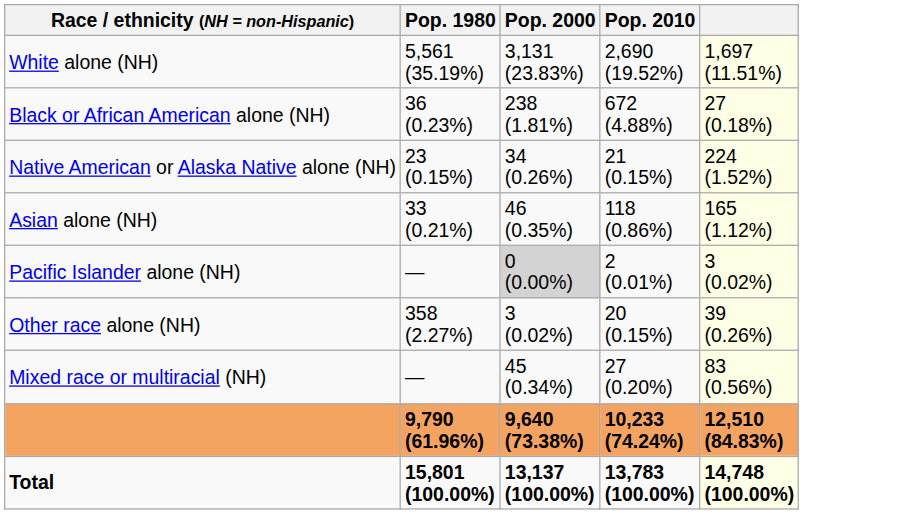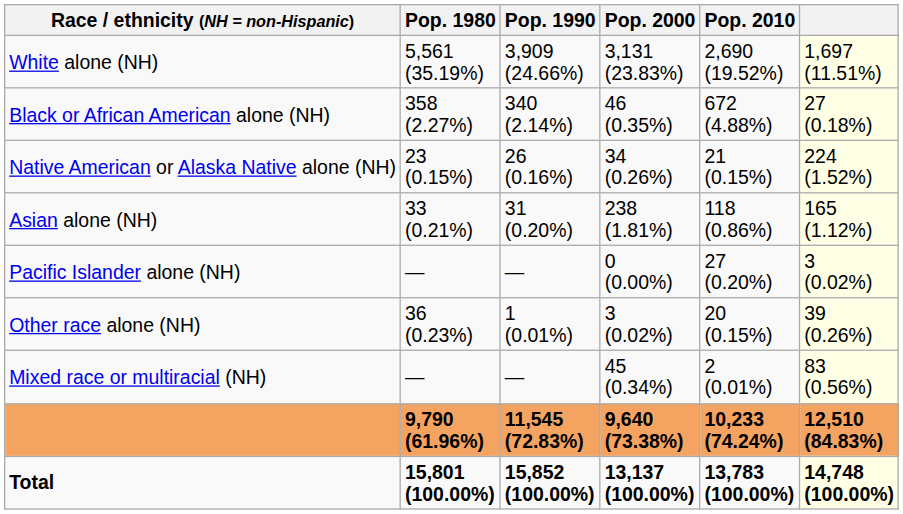+ column: (550, 20)
(439, 114) 36 (0.23%) -> (439, 114) 358 (2.27%)
(539, 114) 238 (1.81%) -> (639, 114) 46 (0.35%)
(539, 220) 46 (0.35%) -> (639, 220) 238 (1.81%)
(539, 272) lightgrey background -> (639, 272) no background
(639, 272) 2 (0.01%) -> (739, 272) 27 (0.20%)
(439, 325) 358 (2.27%) -> (439, 325) 36 (0.23%)
(639, 377) 27 (0.20%) -> (739, 377) 2 (0.01%)
